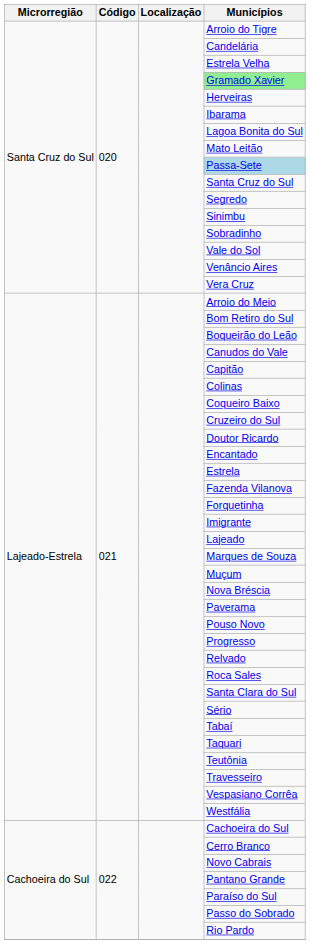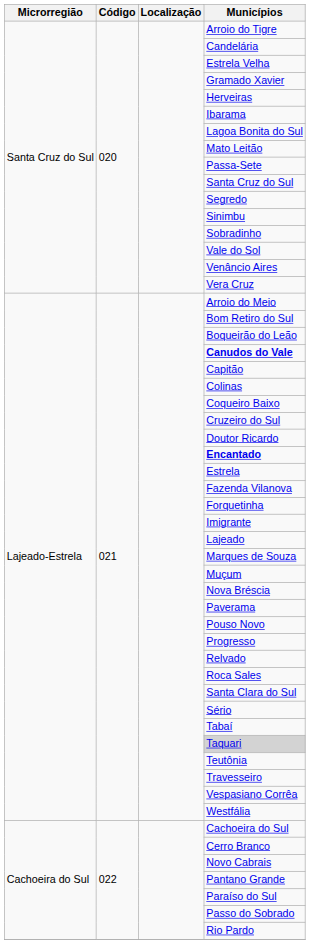(245, 81) lightgreen background -> (245, 81) no background
(234, 166) lightblue background -> (234, 166) no background
(247, 353) normal -> (250, 353) bold
(232, 455) normal -> (234, 455) bold
(224, 744) no background -> (224, 744) lightgrey background
